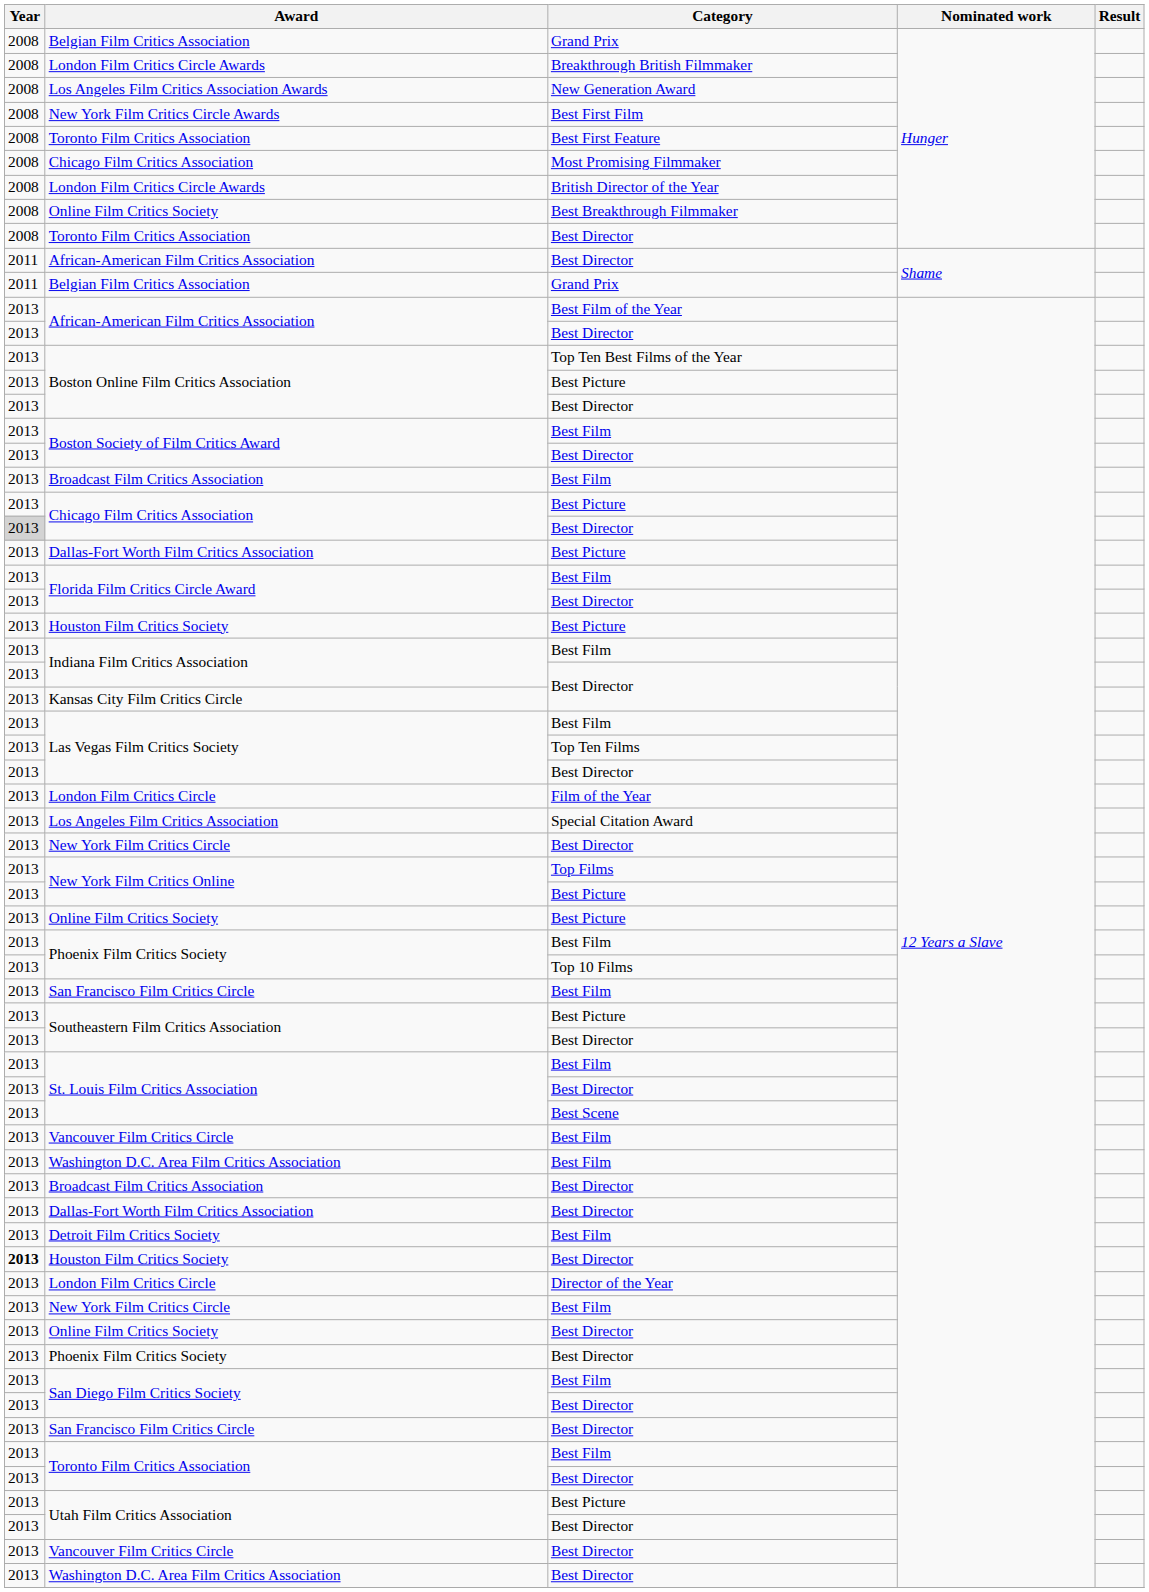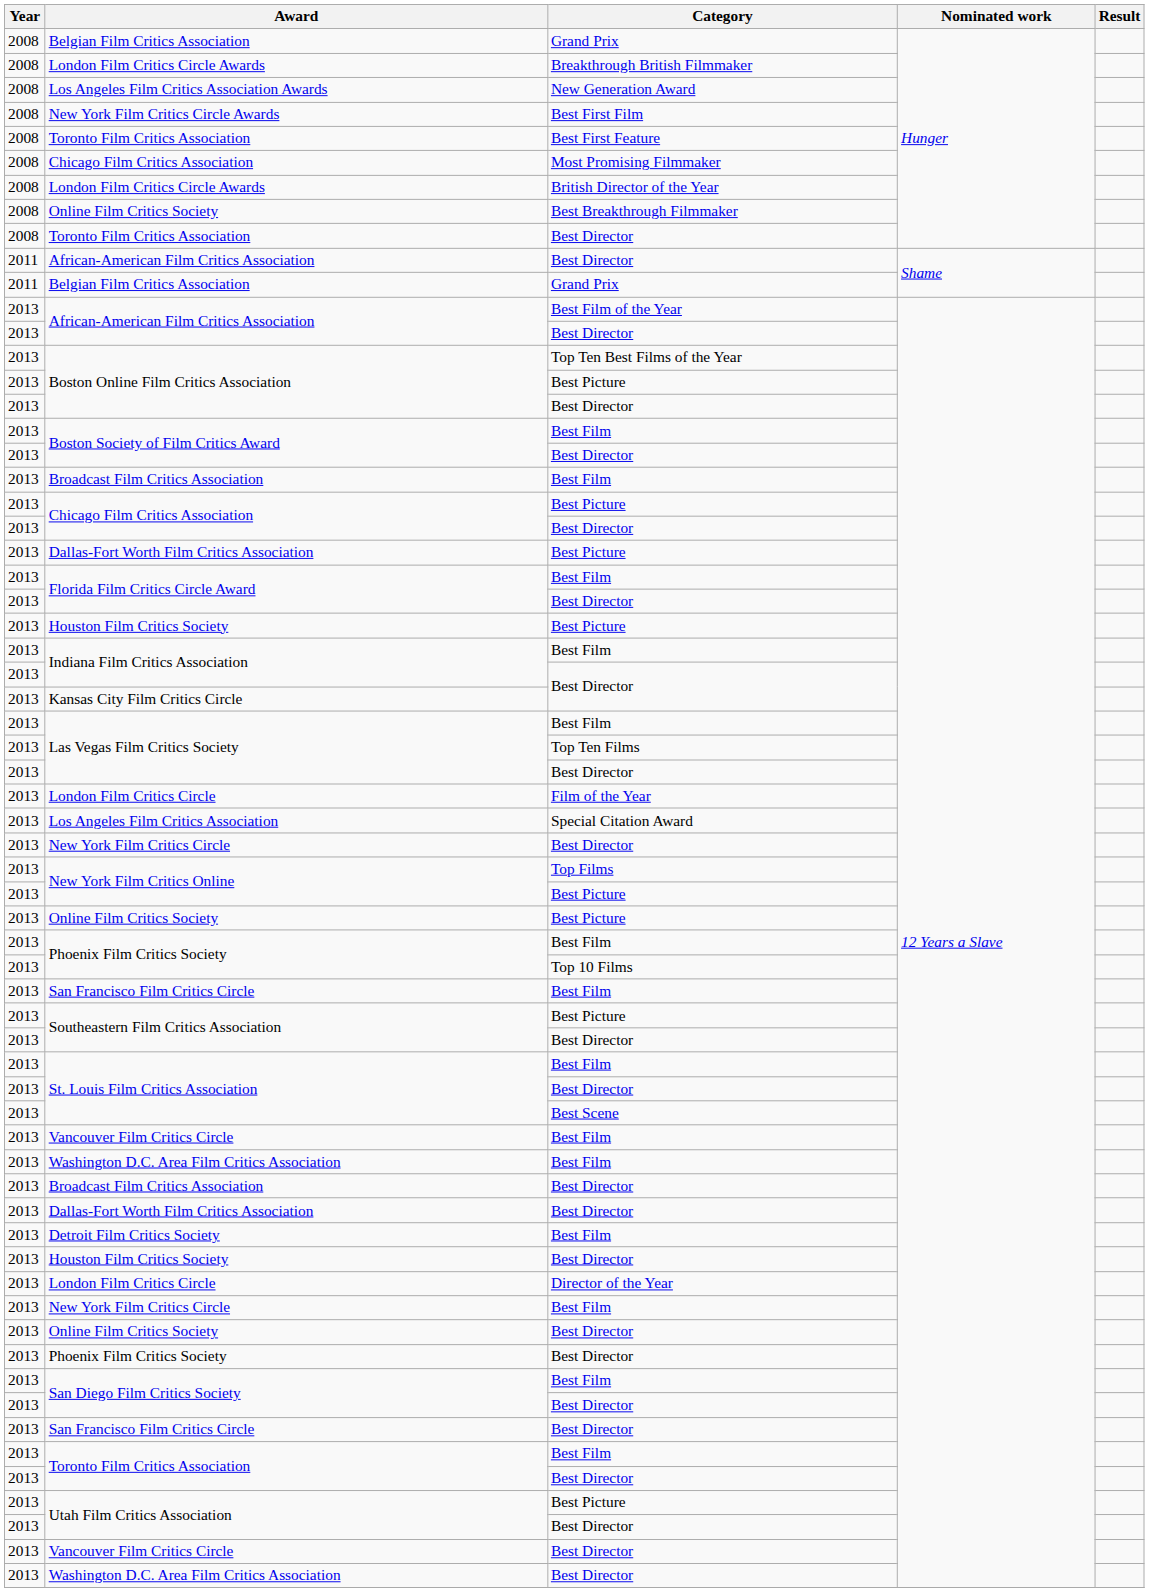(23, 528) lightgrey background -> (23, 528) no background
(23, 1259) bold -> (23, 1259) normal
